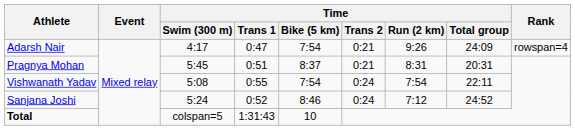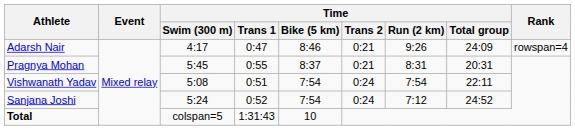(310, 48) 7:54 -> (310, 48) 8:46
(257, 65) 0:51 -> (257, 65) 0:55
(257, 83) 0:55 -> (257, 83) 0:51
(310, 100) 8:46 -> (310, 100) 7:54
